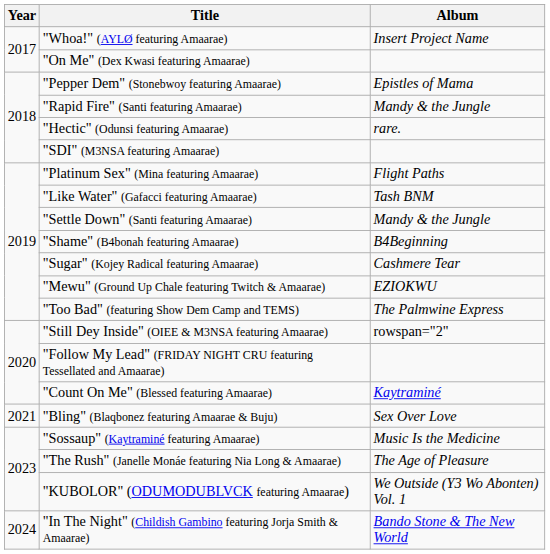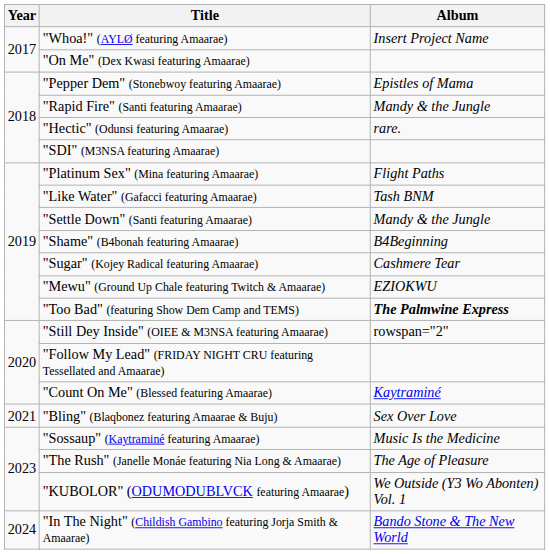(439, 309) normal -> (441, 309) bold
